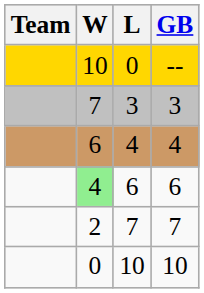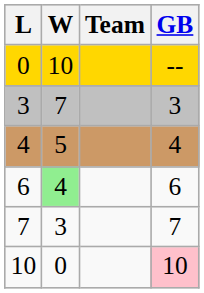columns swapped: (41, 24) <-> (132, 24)
(95, 145) 6 -> (61, 145) 5
(95, 226) 2 -> (61, 226) 3
(175, 266) no background -> (175, 266) pink background
